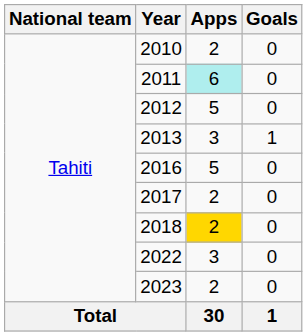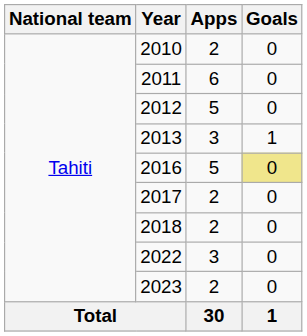(214, 78) paleturquoise background -> (214, 78) no background
(272, 167) no background -> (272, 167) khaki background
(214, 227) gold background -> (214, 227) no background
